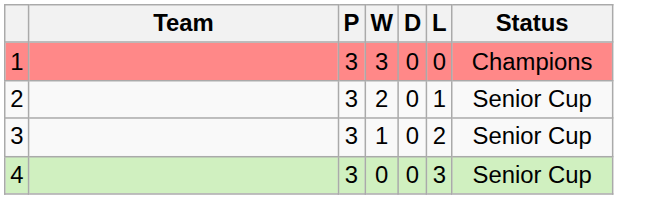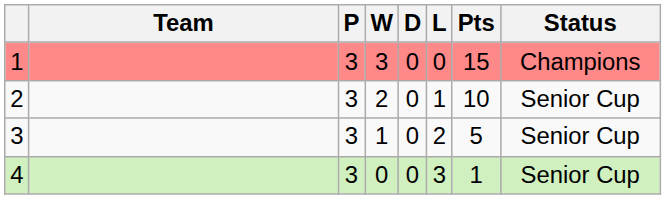+ column: (476, 23)
